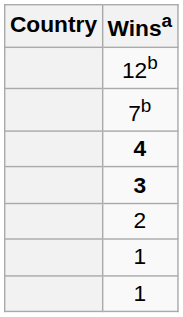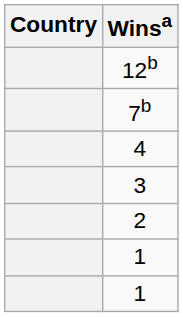(140, 149) bold -> (140, 149) normal
(140, 185) bold -> (140, 185) normal
